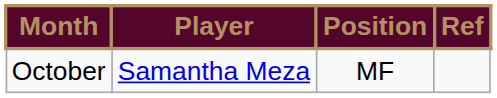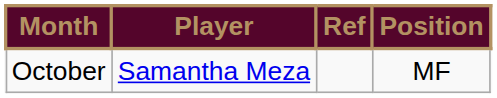columns swapped: (375, 27) <-> (462, 27)
